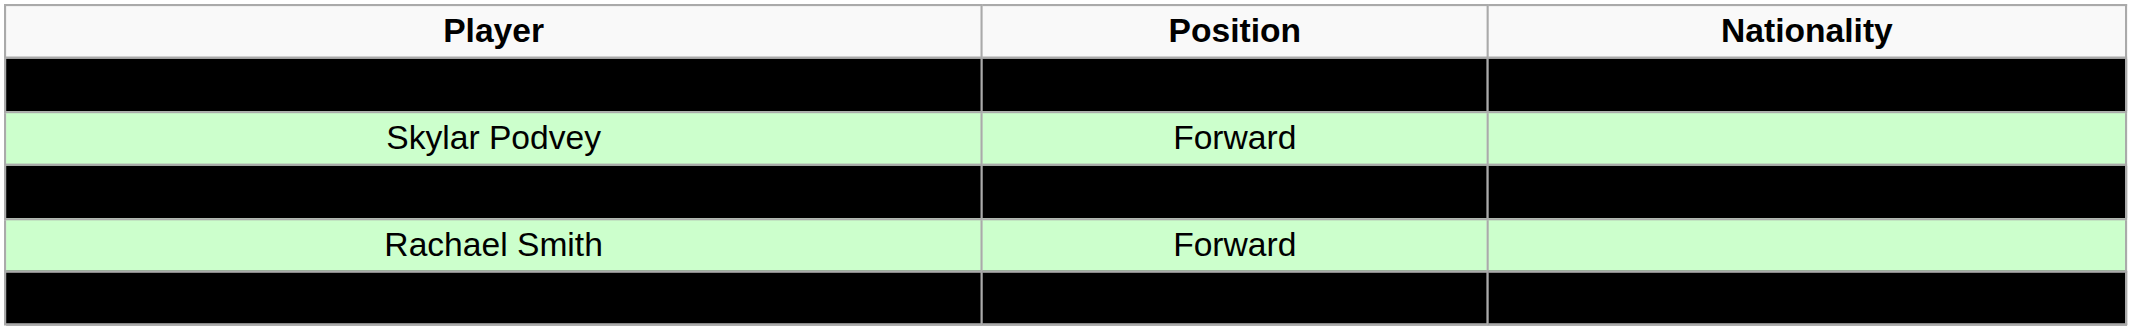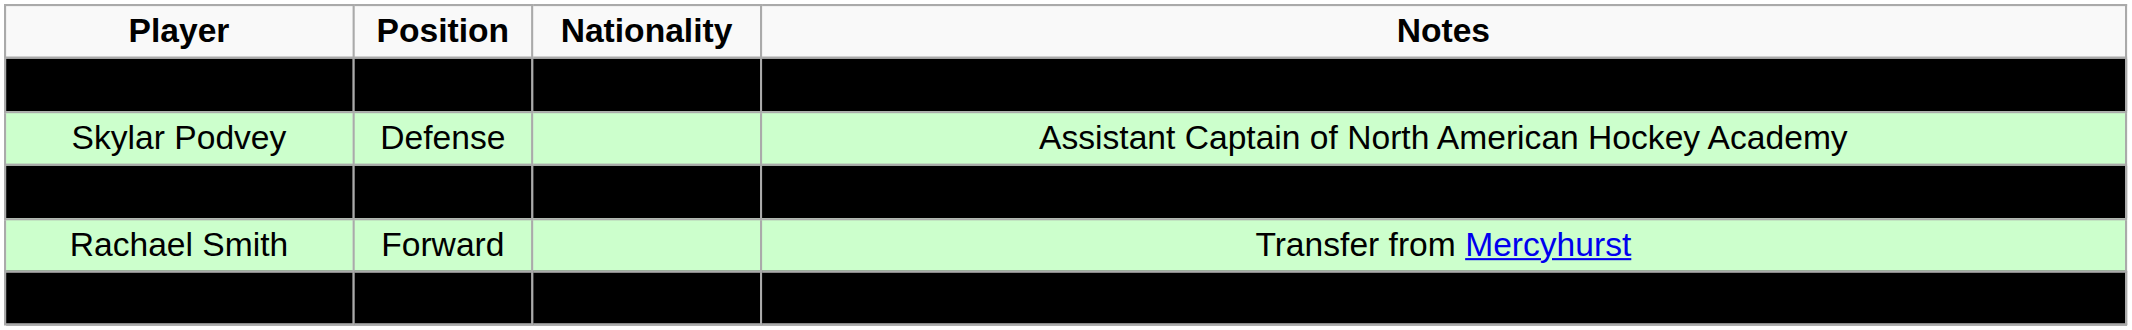+ column: (1443, 31)
(1235, 137) Forward -> (443, 137) Defense
(1235, 191) Forward -> (443, 191) Defense
